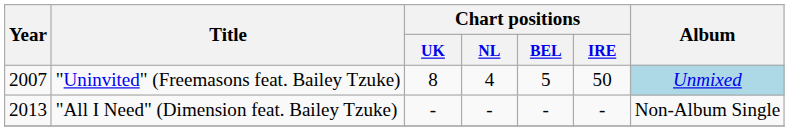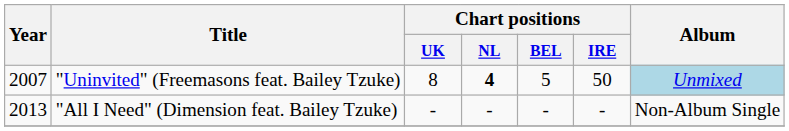(489, 79) normal -> (489, 79) bold
